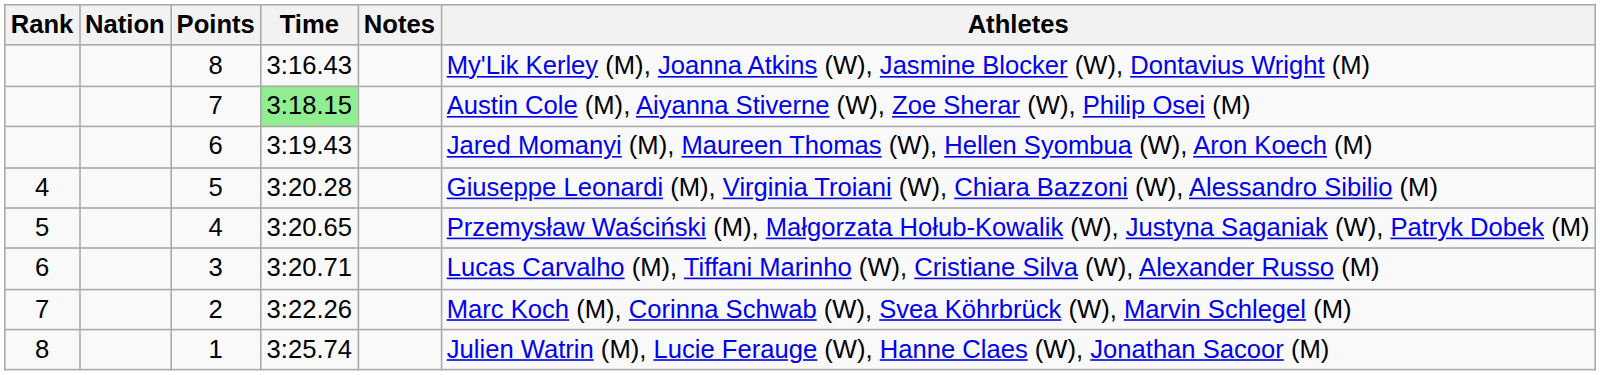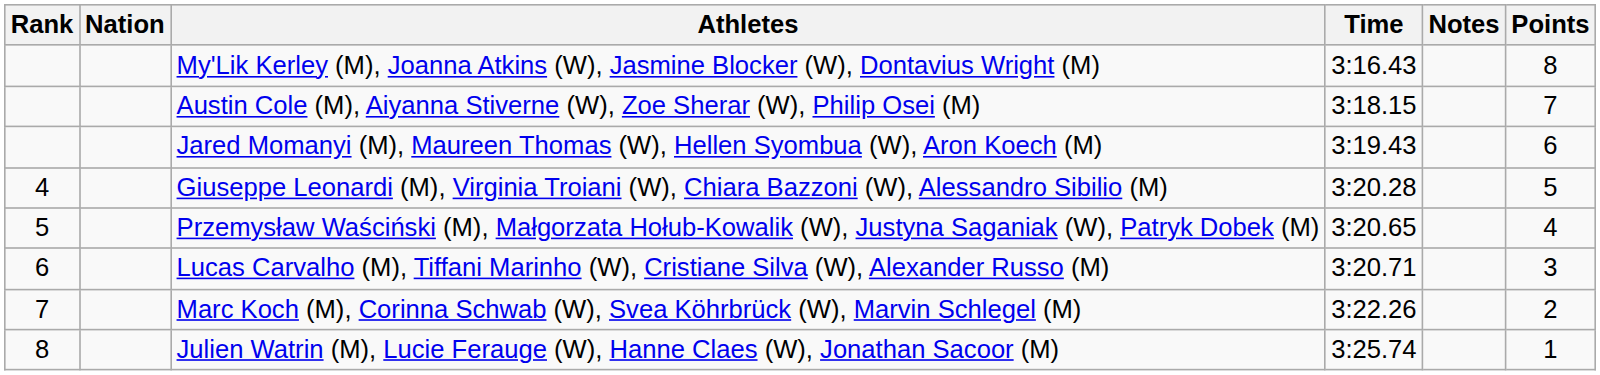columns swapped: (1018, 24) <-> (216, 24)
(309, 106) lightgreen background -> (1374, 106) no background
